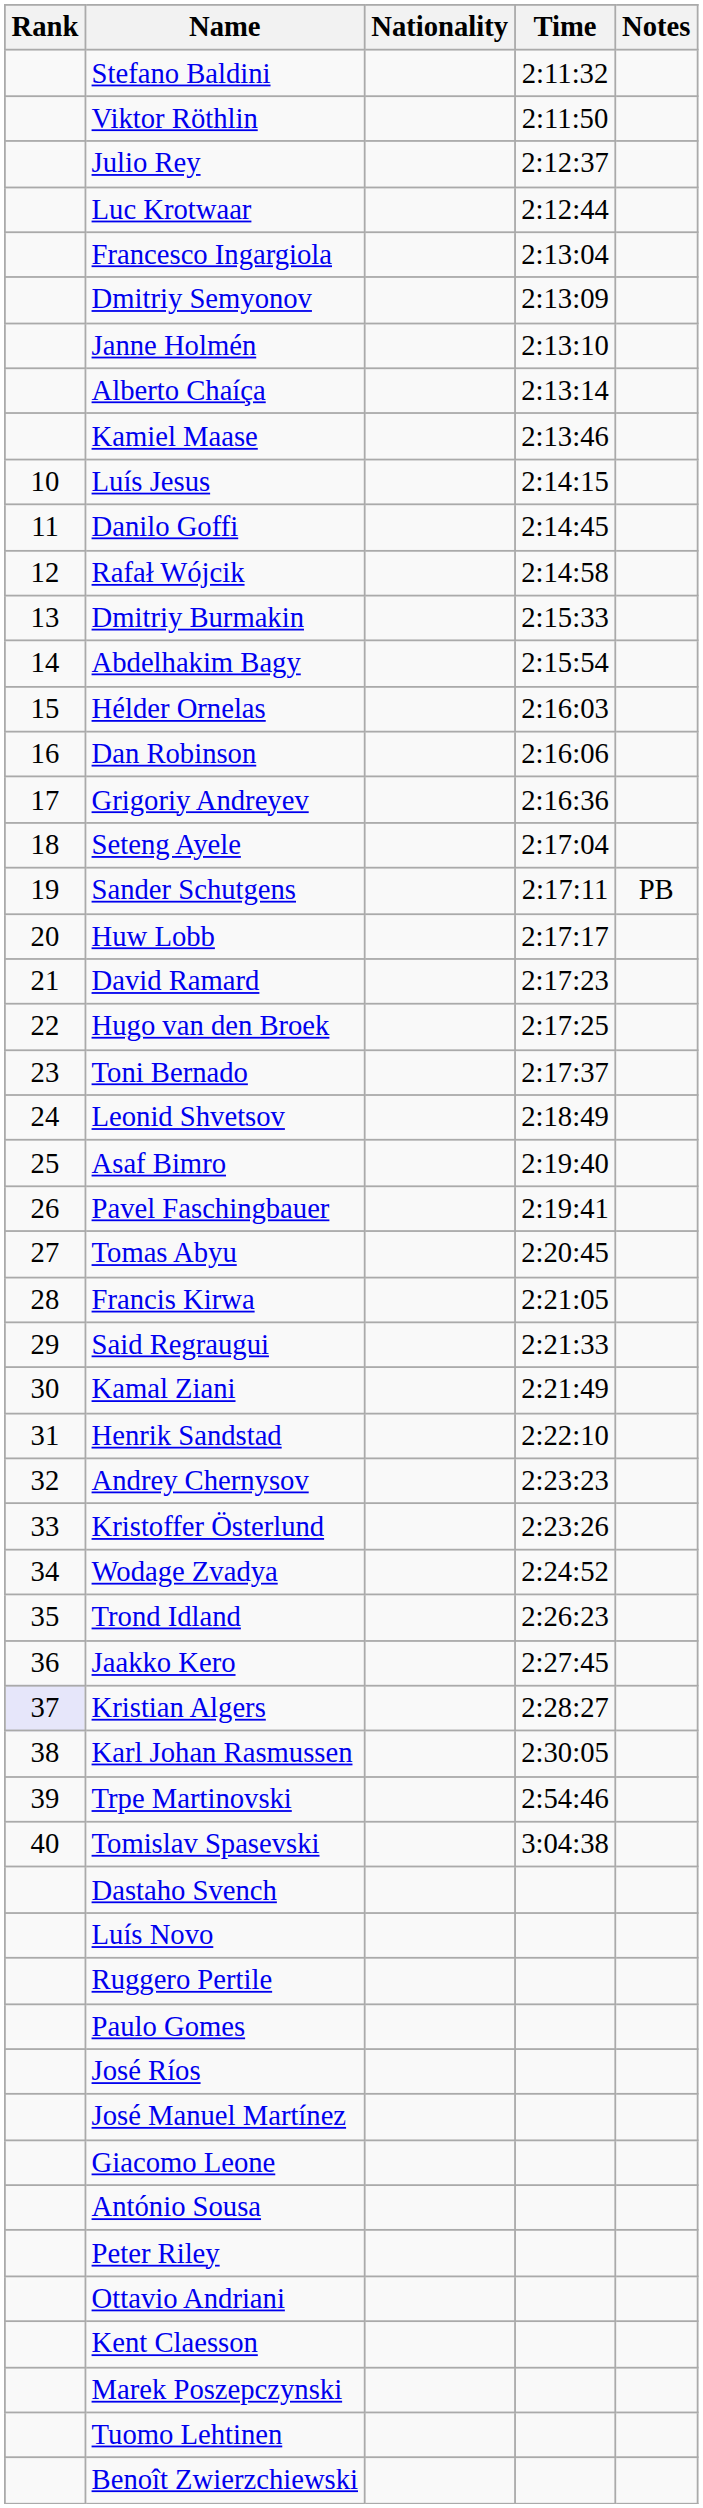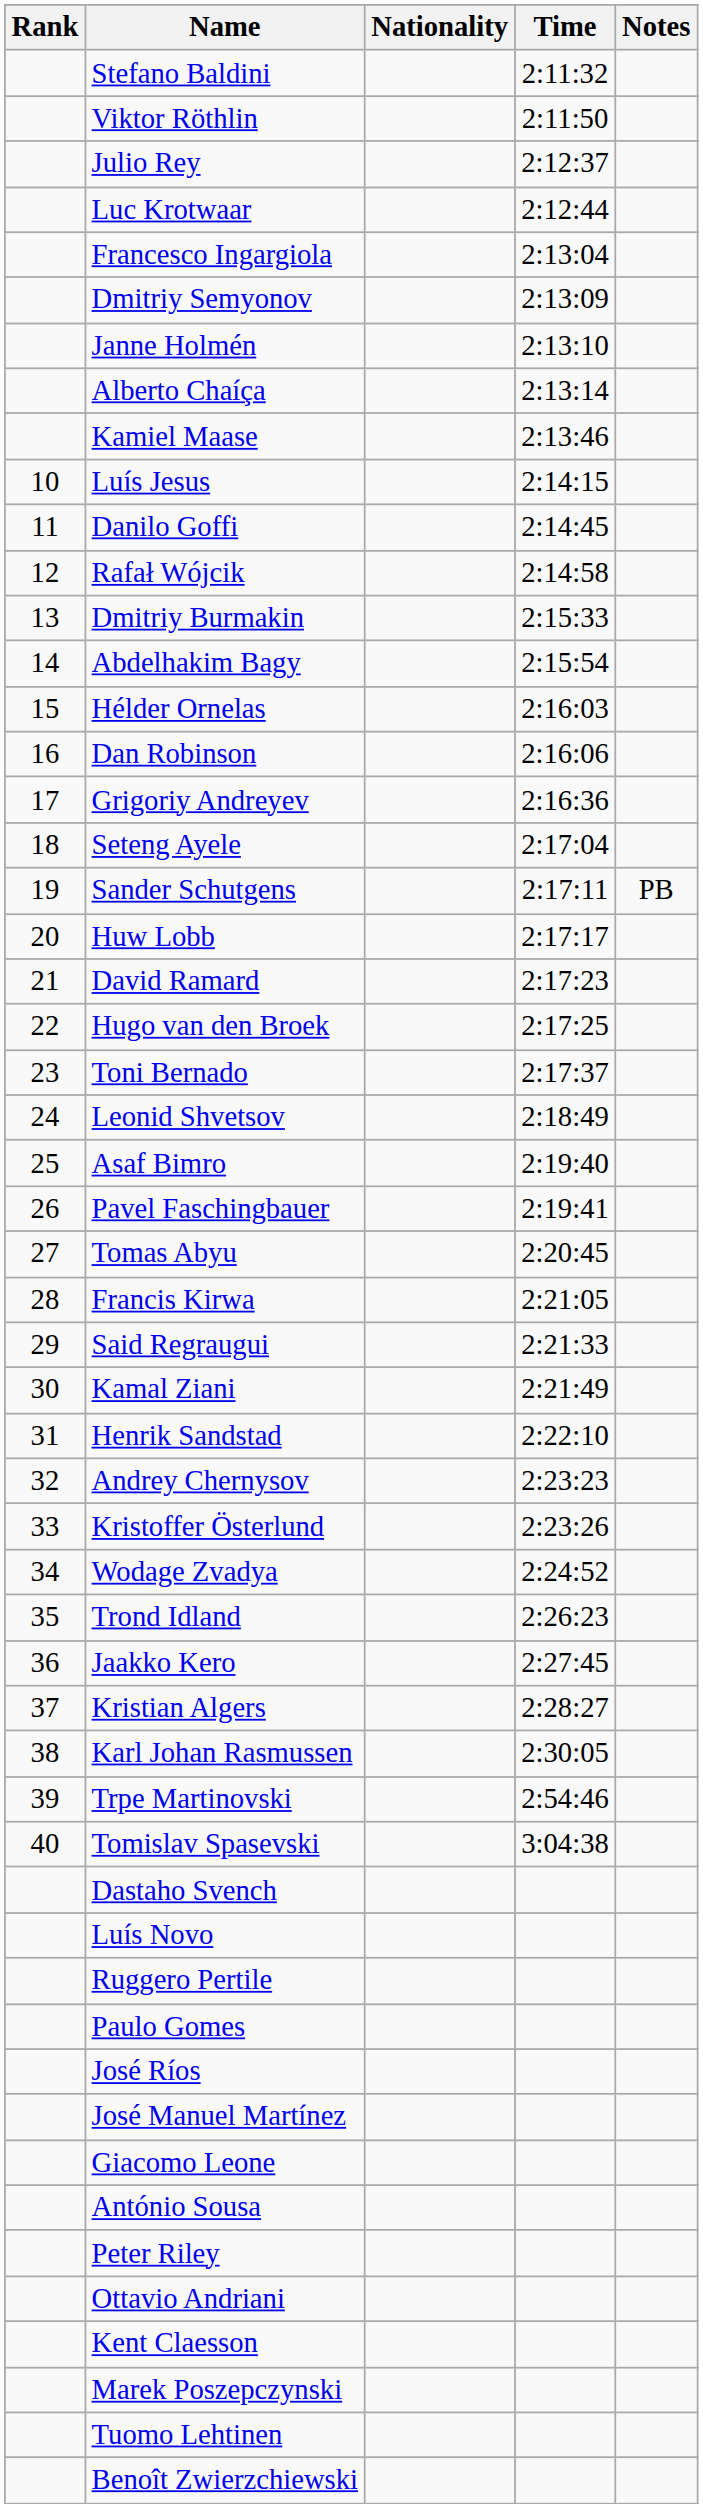(45, 1707) lavender background -> (45, 1707) no background
